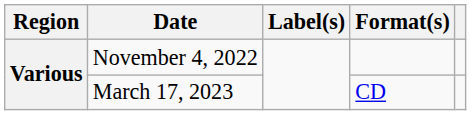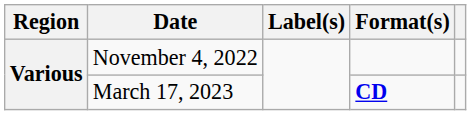(371, 92) normal -> (371, 92) bold
